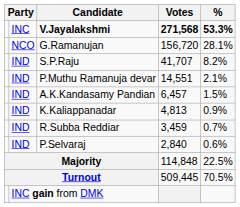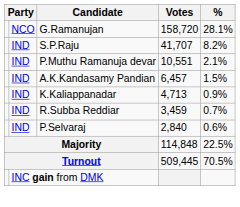- row: (75, 29)
(180, 45) 156,720 -> (180, 29) 158,720
(177, 78) 14,551 -> (177, 62) 10,551
(174, 111) 4,813 -> (174, 95) 4,713
